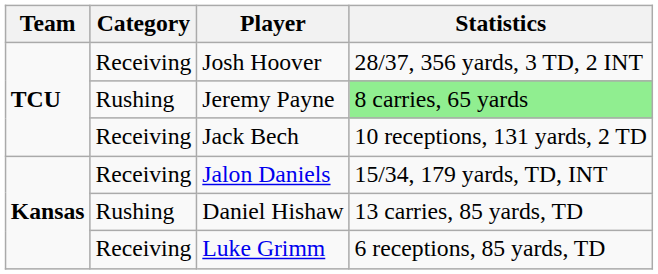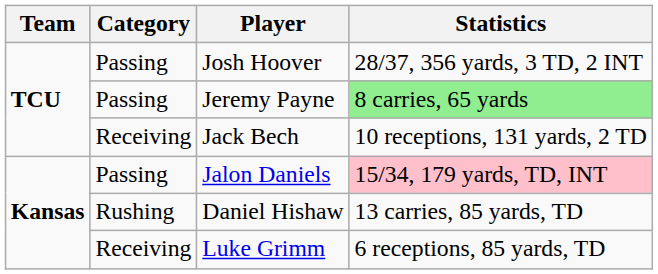(143, 61) Receiving -> (132, 61) Passing
(135, 99) Rushing -> (132, 99) Passing
(143, 174) Receiving -> (132, 174) Passing
(481, 174) no background -> (481, 174) pink background
